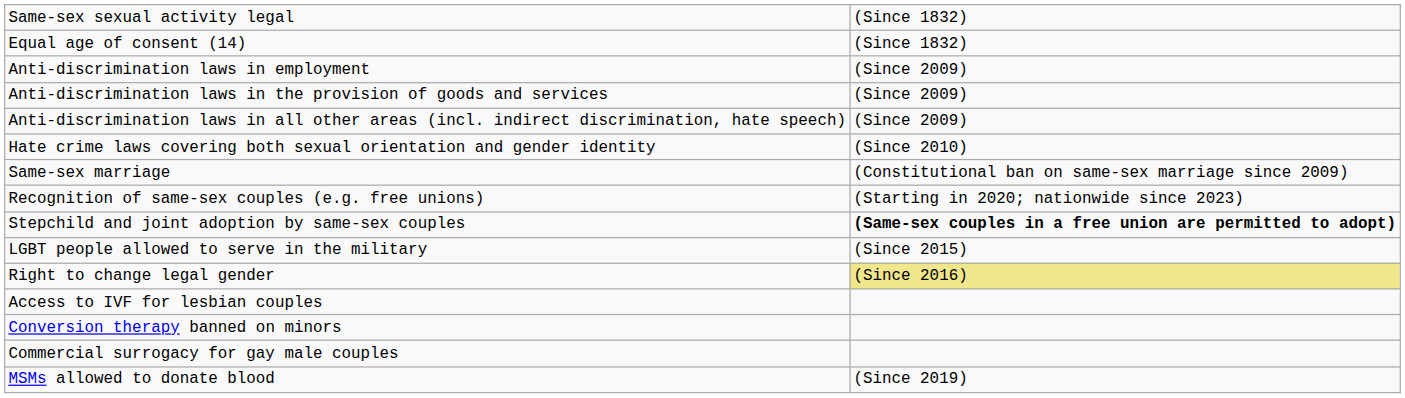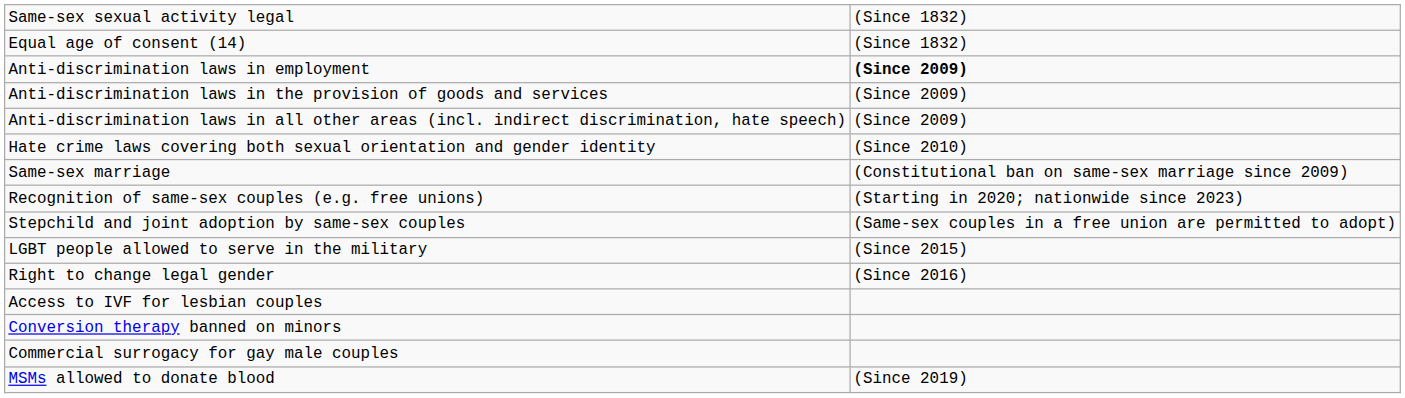(911, 69) normal -> (911, 69) bold
(1125, 224) bold -> (1125, 224) normal
(911, 276) khaki background -> (911, 276) no background
